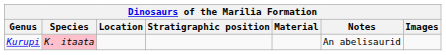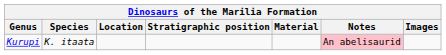(69, 42) pink background -> (69, 42) no background
(362, 42) no background -> (362, 42) pink background
